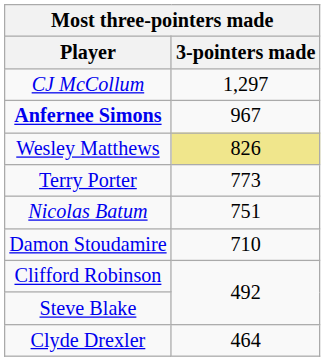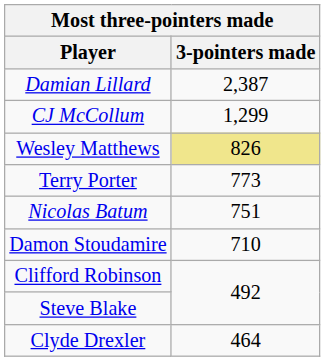+ row: (88, 84)
(246, 84) 1,297 -> (246, 116) 1,299
- row: (88, 116)
